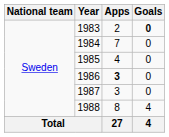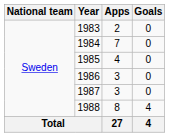(148, 28) bold -> (148, 28) normal
(117, 76) bold -> (117, 76) normal
